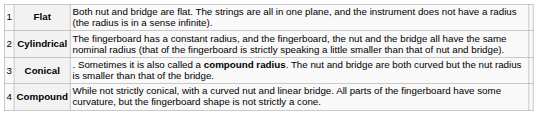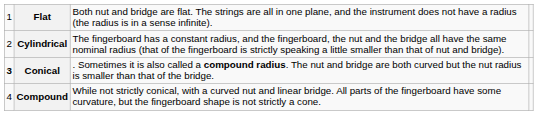(9, 70) normal -> (9, 70) bold
